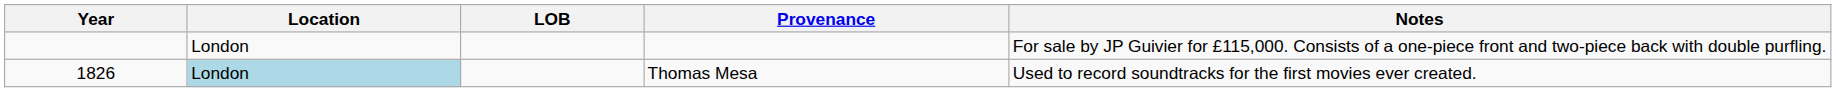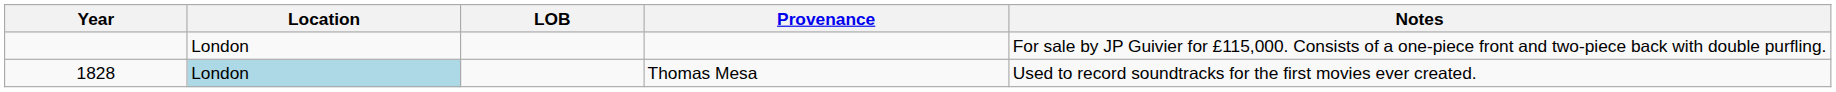(96, 73) 1826 -> (96, 73) 1828
